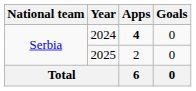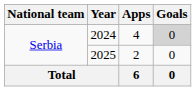(136, 34) bold -> (136, 34) normal
(172, 34) no background -> (172, 34) lightgrey background
